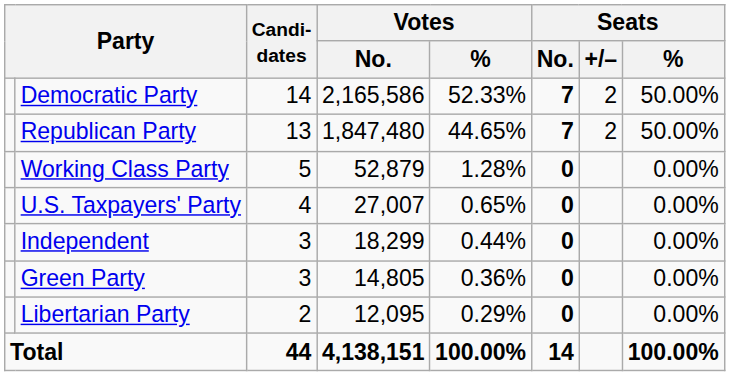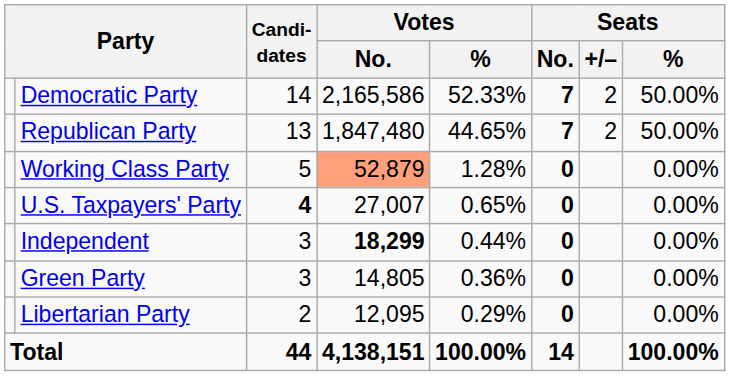(389, 168) no background -> (389, 168) lightsalmon background
(305, 205) normal -> (305, 205) bold
(389, 242) normal -> (389, 242) bold
